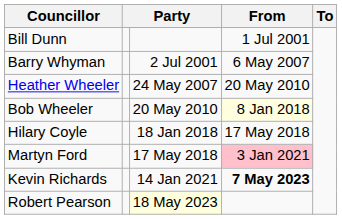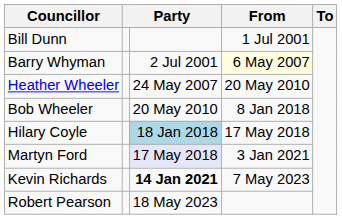(271, 62) no background -> (271, 62) lightyellow background
(273, 109) lightyellow background -> (273, 109) no background
(177, 132) no background -> (177, 132) lightblue background
(175, 156) no background -> (175, 156) lavender background
(273, 156) pink background -> (273, 156) no background
(177, 179) normal -> (176, 179) bold
(271, 179) bold -> (271, 179) normal
(175, 202) lightyellow background -> (175, 202) no background
